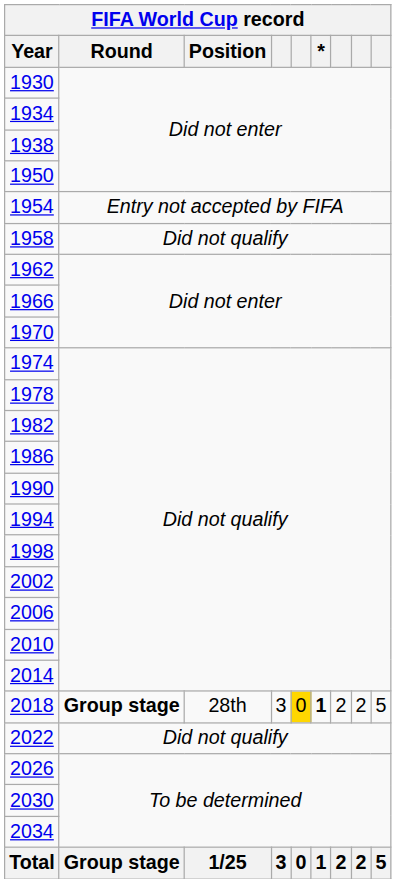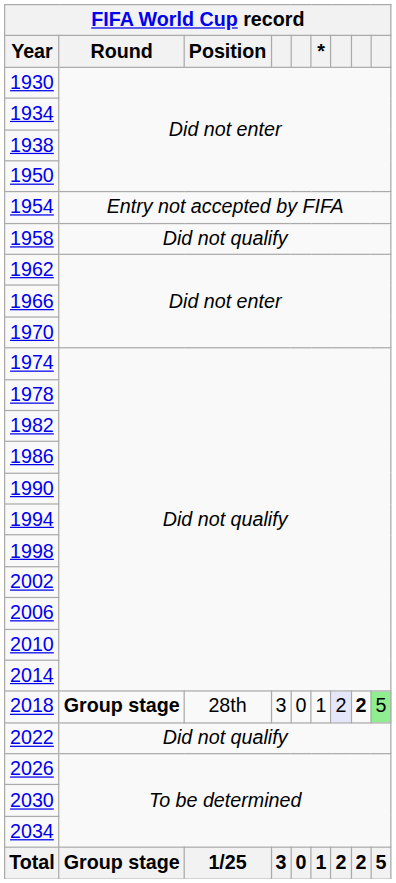(301, 706) gold background -> (301, 706) no background
(321, 706) bold -> (321, 706) normal
(341, 706) no background -> (341, 706) lavender background
(361, 706) normal -> (361, 706) bold
(381, 706) no background -> (381, 706) lightgreen background
